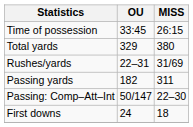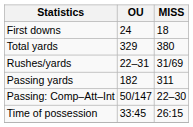rows swapped: (34, 113) <-> (52, 30)
